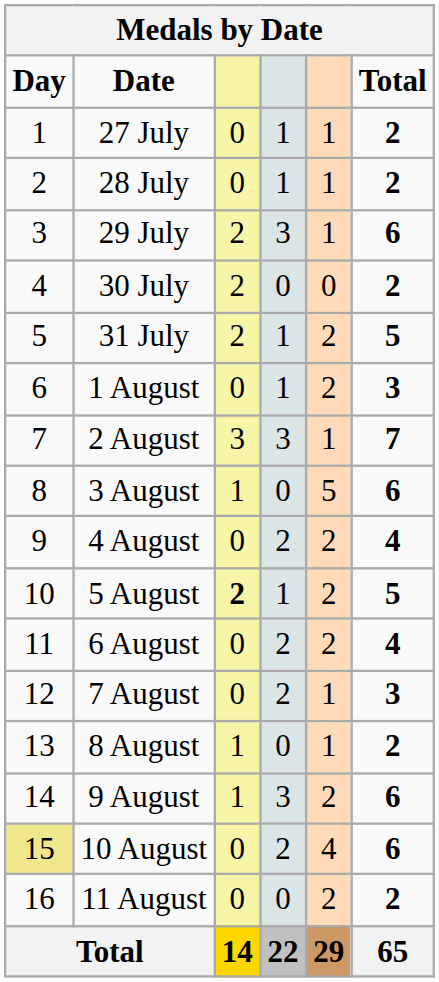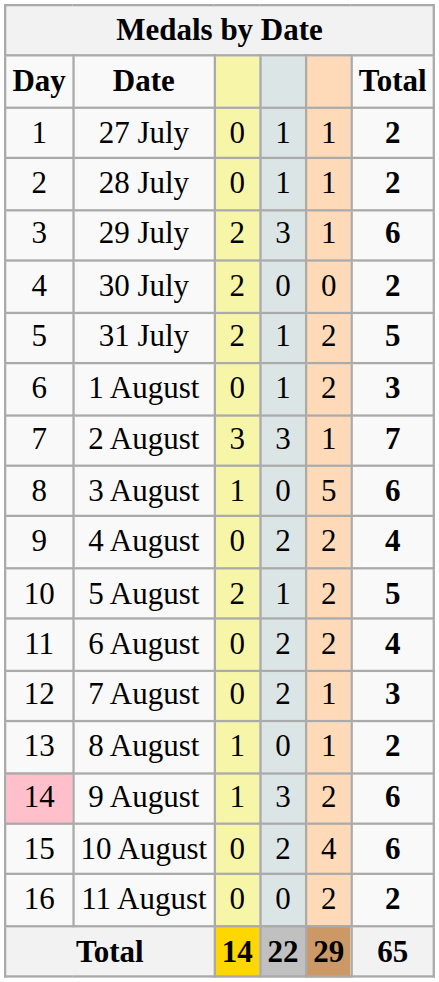(237, 592) bold -> (237, 592) normal
(39, 797) no background -> (39, 797) pink background
(39, 848) khaki background -> (39, 848) no background
